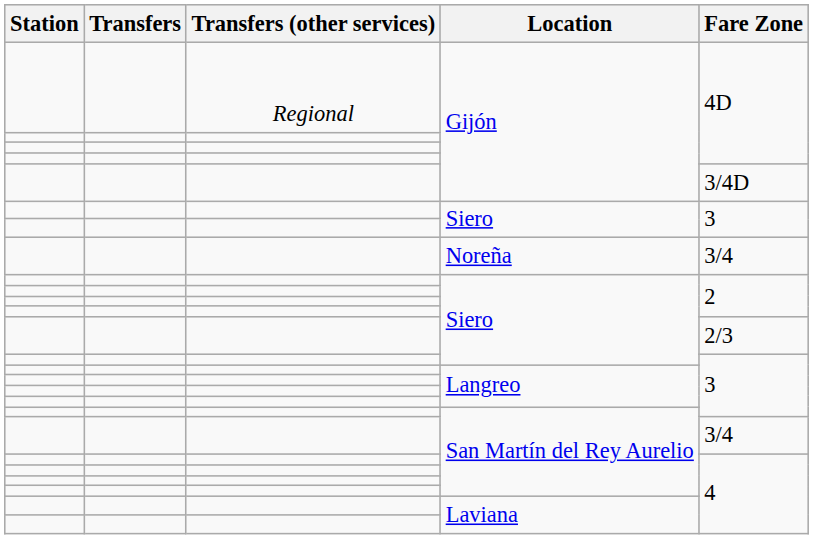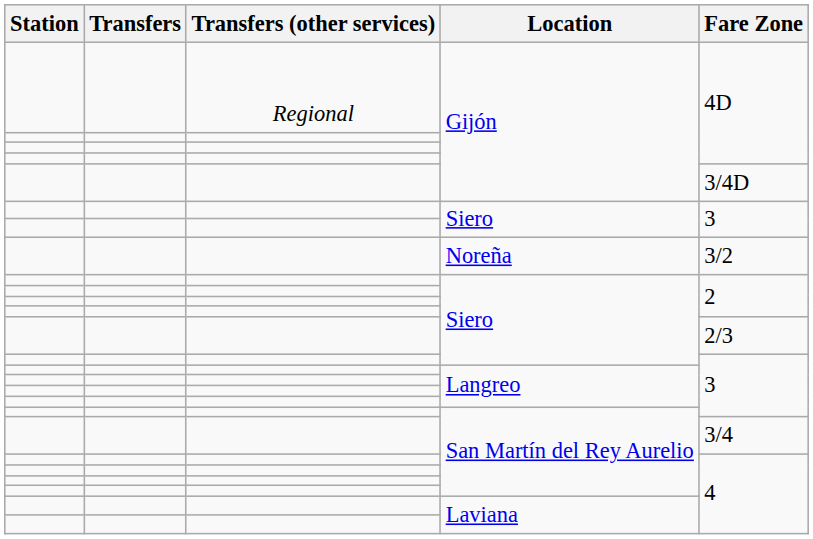(719, 256) 3/4 -> (719, 256) 3/2
